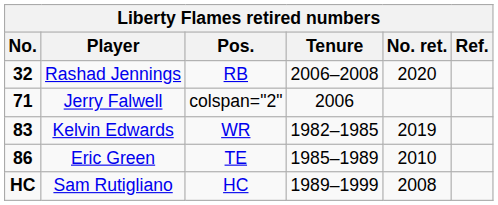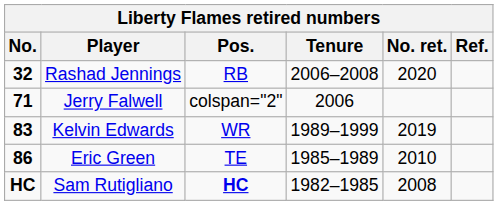(335, 130) 1982–1985 -> (335, 130) 1989–1999
(236, 185) normal -> (236, 185) bold
(335, 185) 1989–1999 -> (335, 185) 1982–1985
